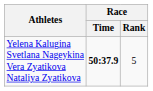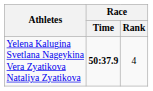(134, 61) 5 -> (134, 61) 4
